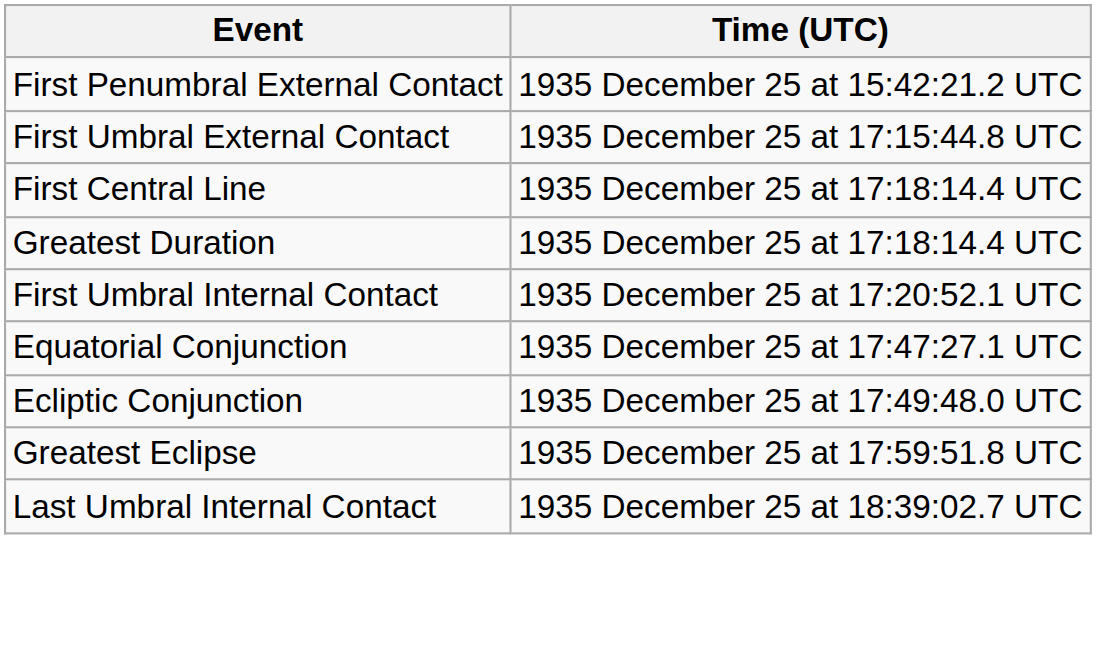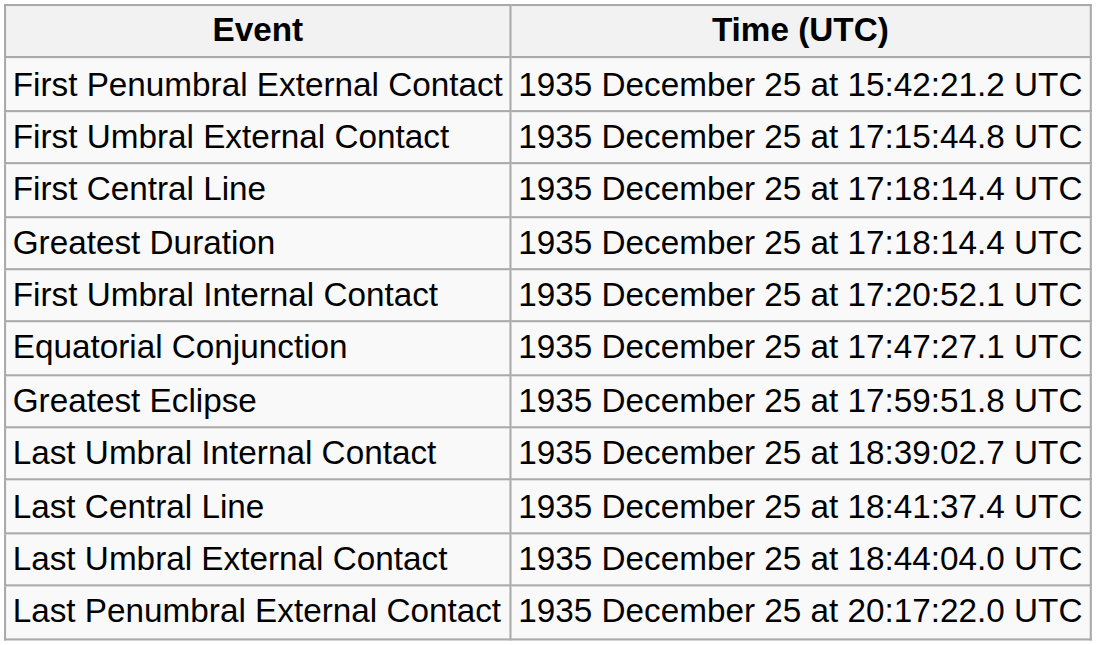- row: (158, 400)
+ row: (139, 505)
+ row: (230, 558)
+ row: (257, 611)
